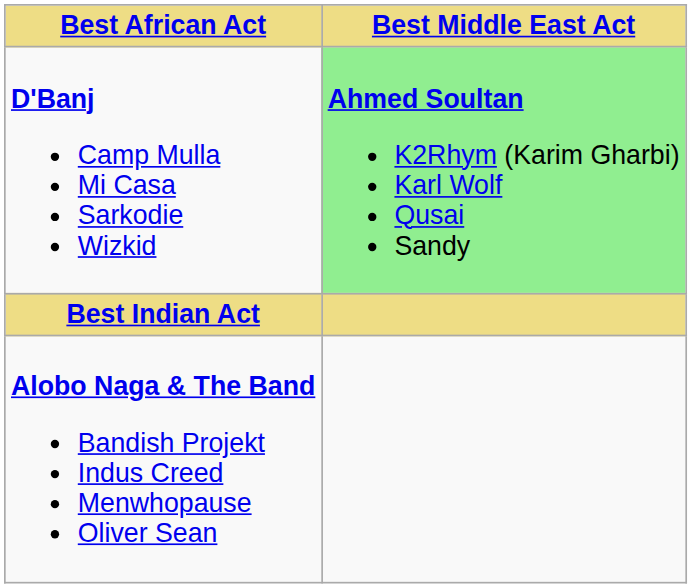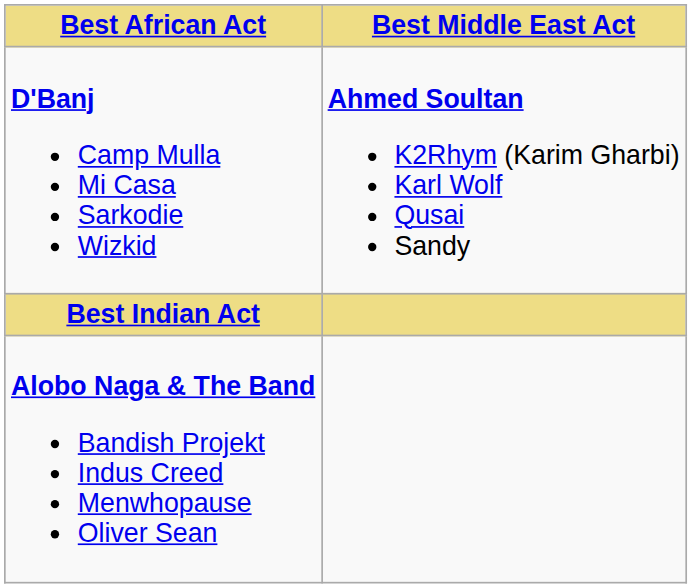(504, 172) lightgreen background -> (504, 172) no background
